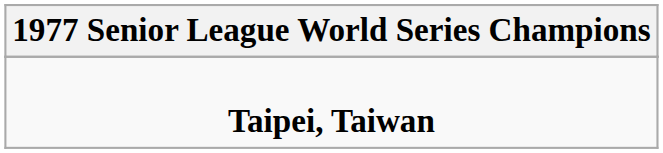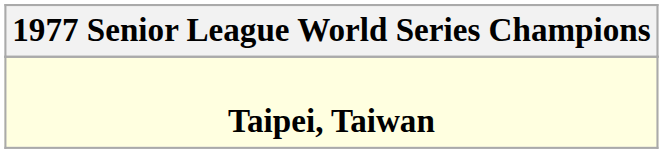(331, 120) no background -> (331, 120) lightyellow background
